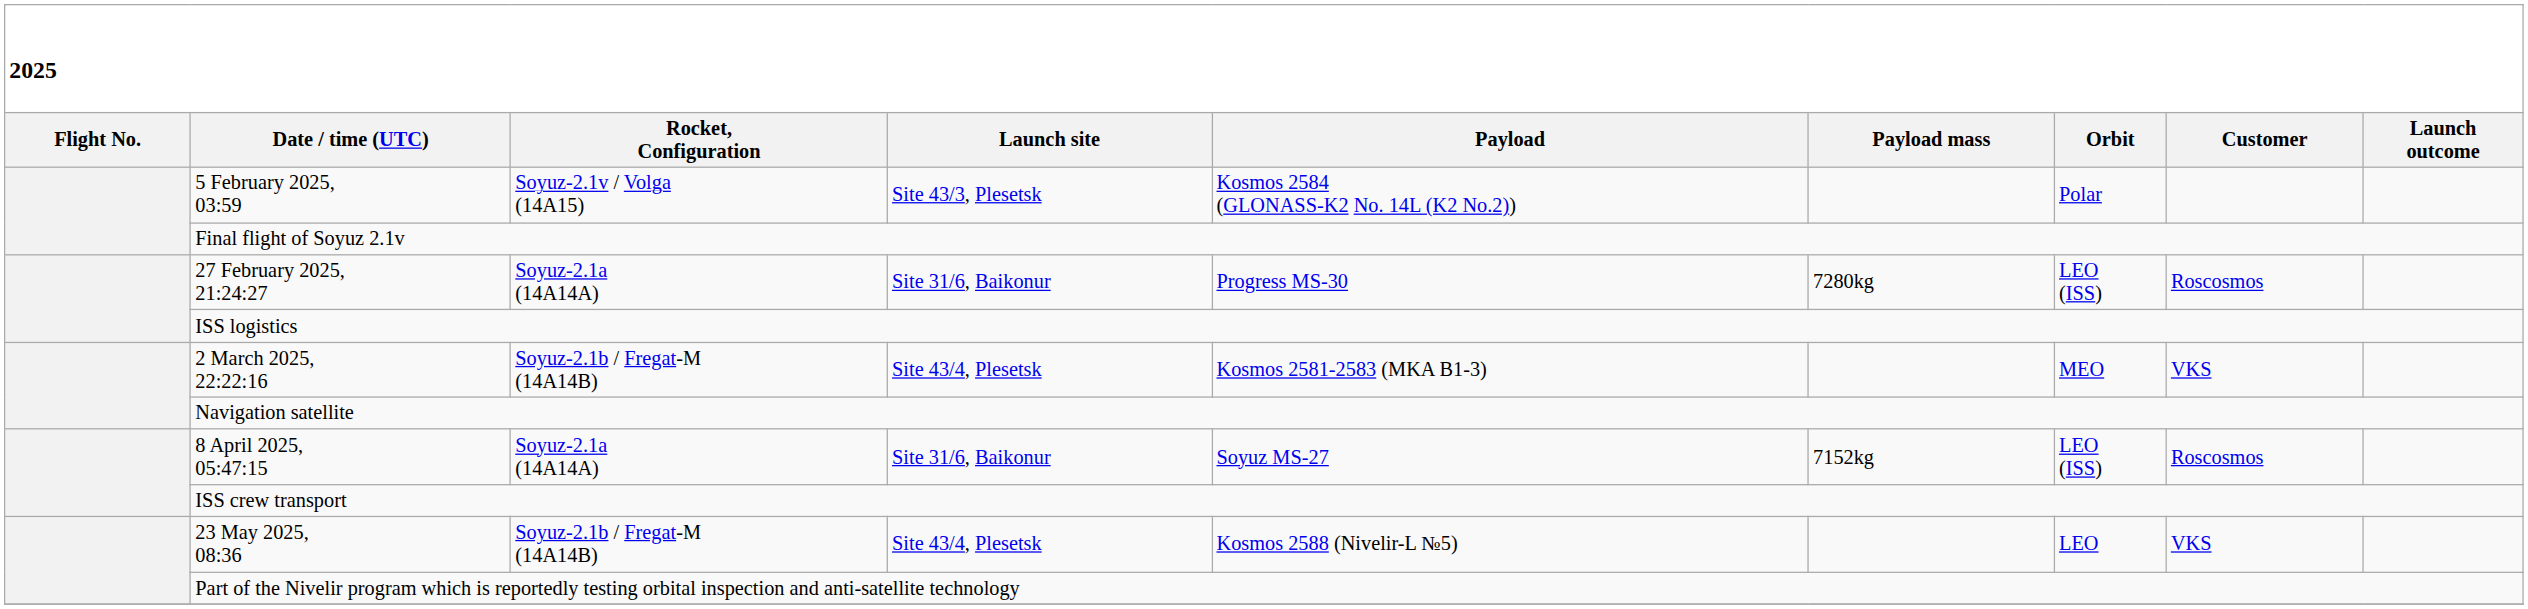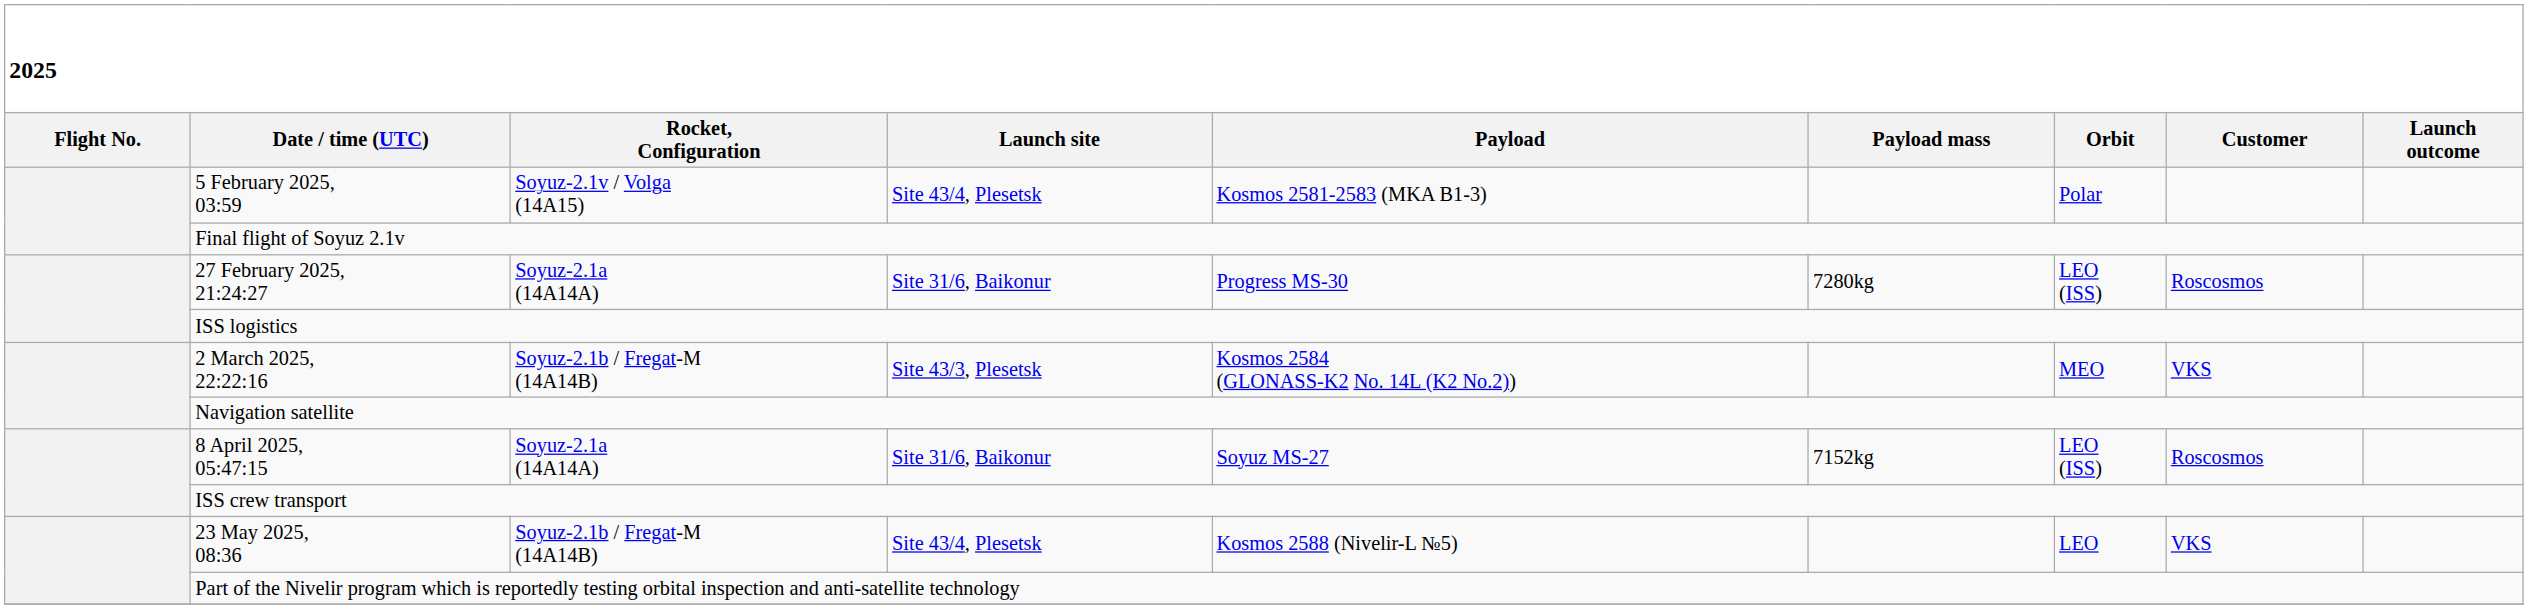(967, 194) Site 43/3, Plesetsk -> (967, 194) Site 43/4, Plesetsk
(1366, 194) Kosmos 2584 (GLONASS-K2 No. 14L (K2 No.2)) -> (1352, 194) Kosmos 2581-2583 (MKA B1-3)
(967, 369) Site 43/4, Plesetsk -> (967, 369) Site 43/3, Plesetsk
(1352, 369) Kosmos 2581-2583 (MKA B1-3) -> (1366, 369) Kosmos 2584 (GLONASS-K2 No. 14L (K2 No.2))
